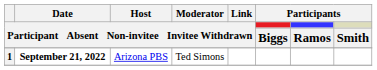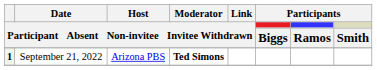(62, 56) bold -> (61, 56) normal
(200, 56) normal -> (199, 56) bold
